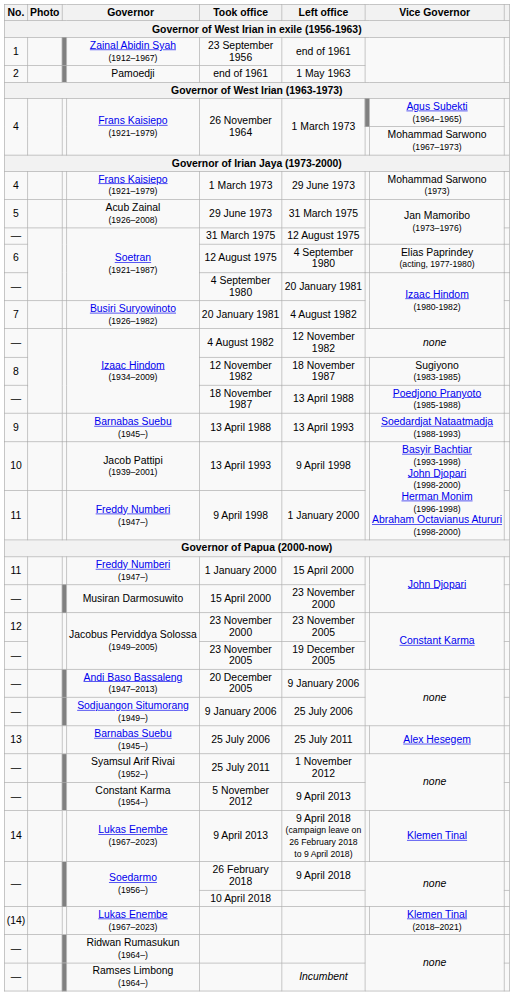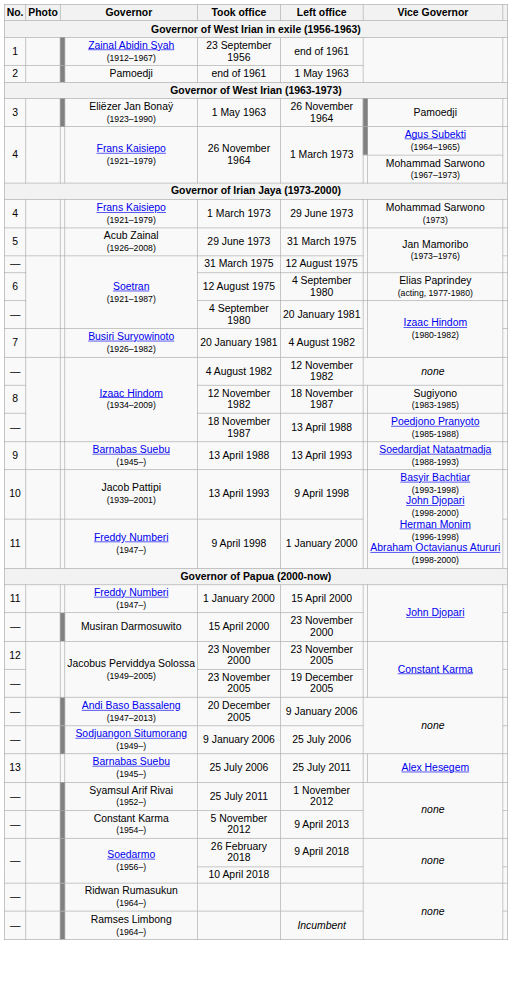+ row: (15, 112)
- row: (16, 836)
- row: (16, 920)
